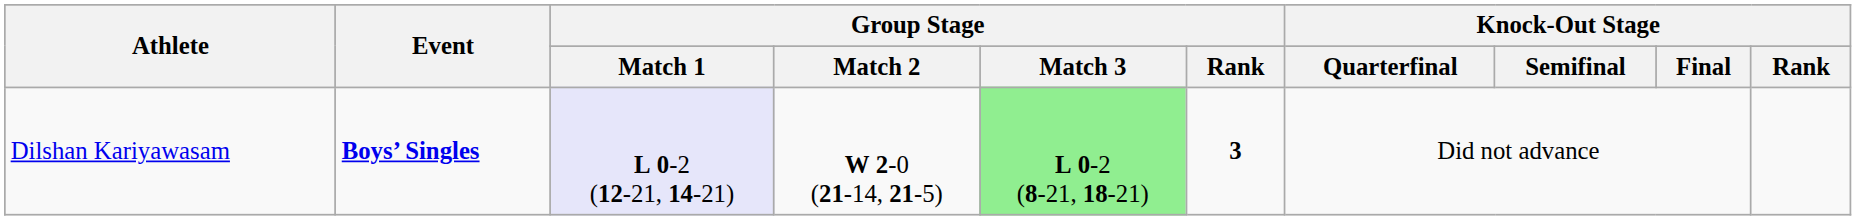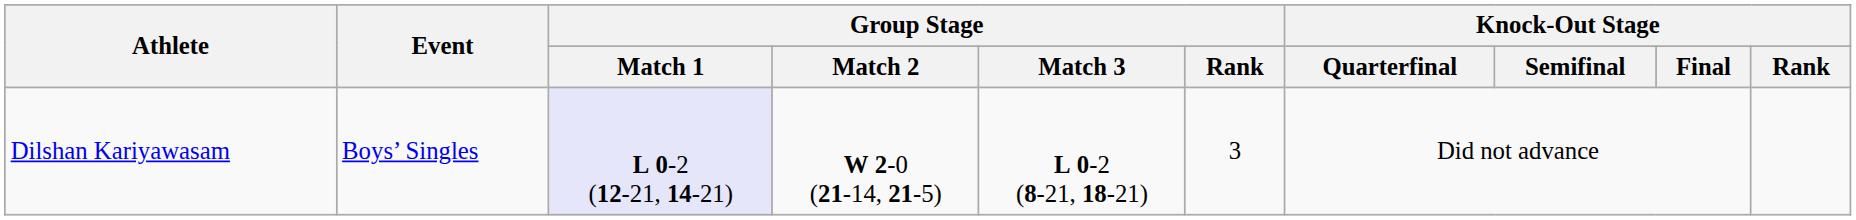(411, 150) bold -> (410, 150) normal
(1083, 180) lightgreen background -> (1082, 180) no background
(1236, 150) bold -> (1235, 150) normal
